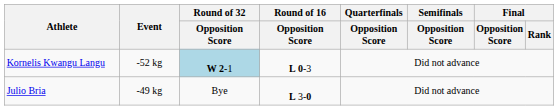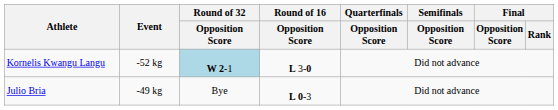(300, 69) L 0-3 -> (300, 69) L 3-0
(300, 97) L 3-0 -> (300, 97) L 0-3
